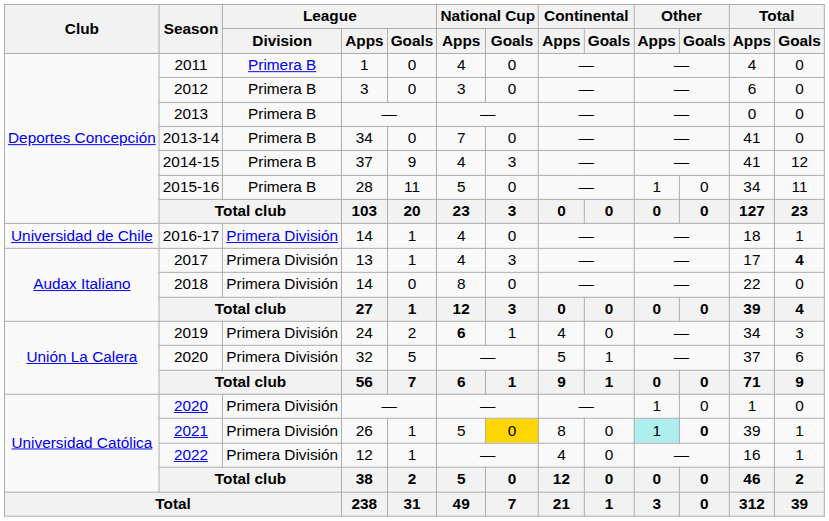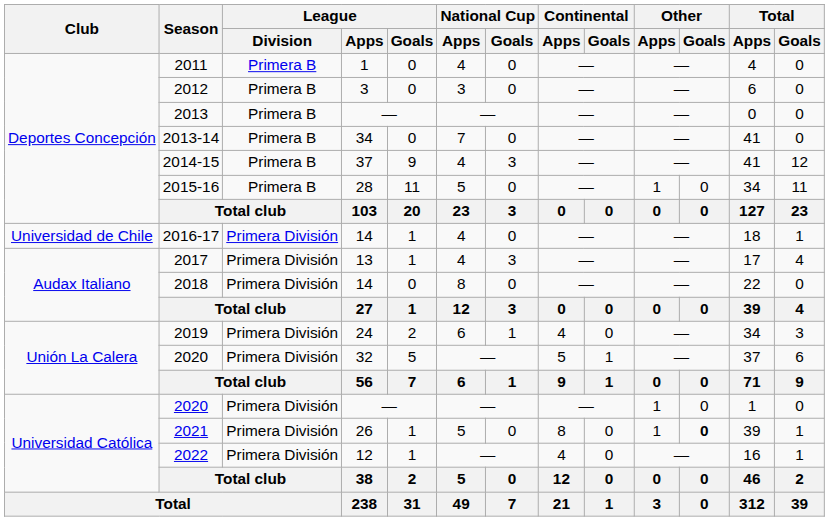(800, 260) bold -> (800, 260) normal
(461, 333) bold -> (461, 333) normal
(512, 430) gold background -> (512, 430) no background
(657, 430) paleturquoise background -> (657, 430) no background
